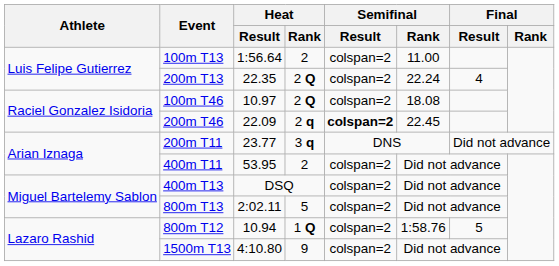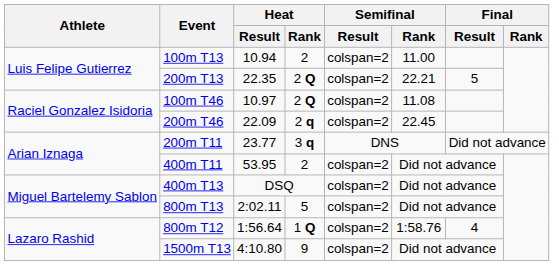(259, 57) 1:56.64 -> (259, 57) 10.94
(423, 79) 22.24 -> (419, 79) 22.21
(479, 79) 4 -> (474, 79) 5
(423, 100) 18.08 -> (419, 100) 11.08
(360, 121) bold -> (358, 121) normal
(259, 228) 10.94 -> (259, 228) 1:56.64
(479, 228) 5 -> (474, 228) 4
